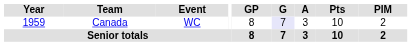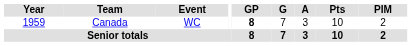(252, 23) normal -> (252, 23) bold
(283, 23) lavender background -> (283, 23) no background
